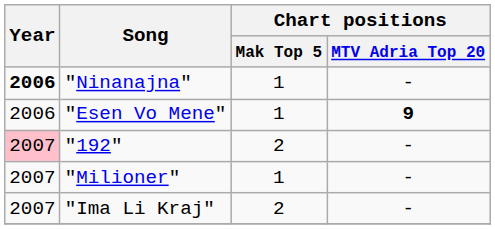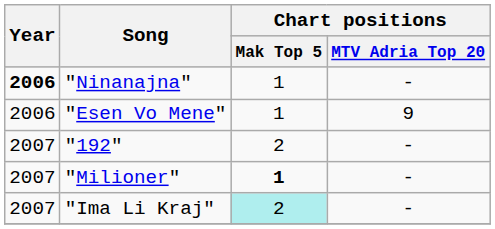(408, 114) bold -> (408, 114) normal
(32, 146) pink background -> (32, 146) no background
(279, 177) normal -> (279, 177) bold
(279, 209) no background -> (279, 209) paleturquoise background
